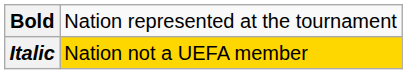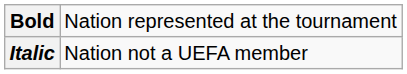(186, 53) gold background -> (186, 53) no background
